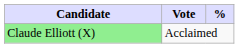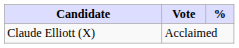(51, 33) lightgreen background -> (51, 33) no background
